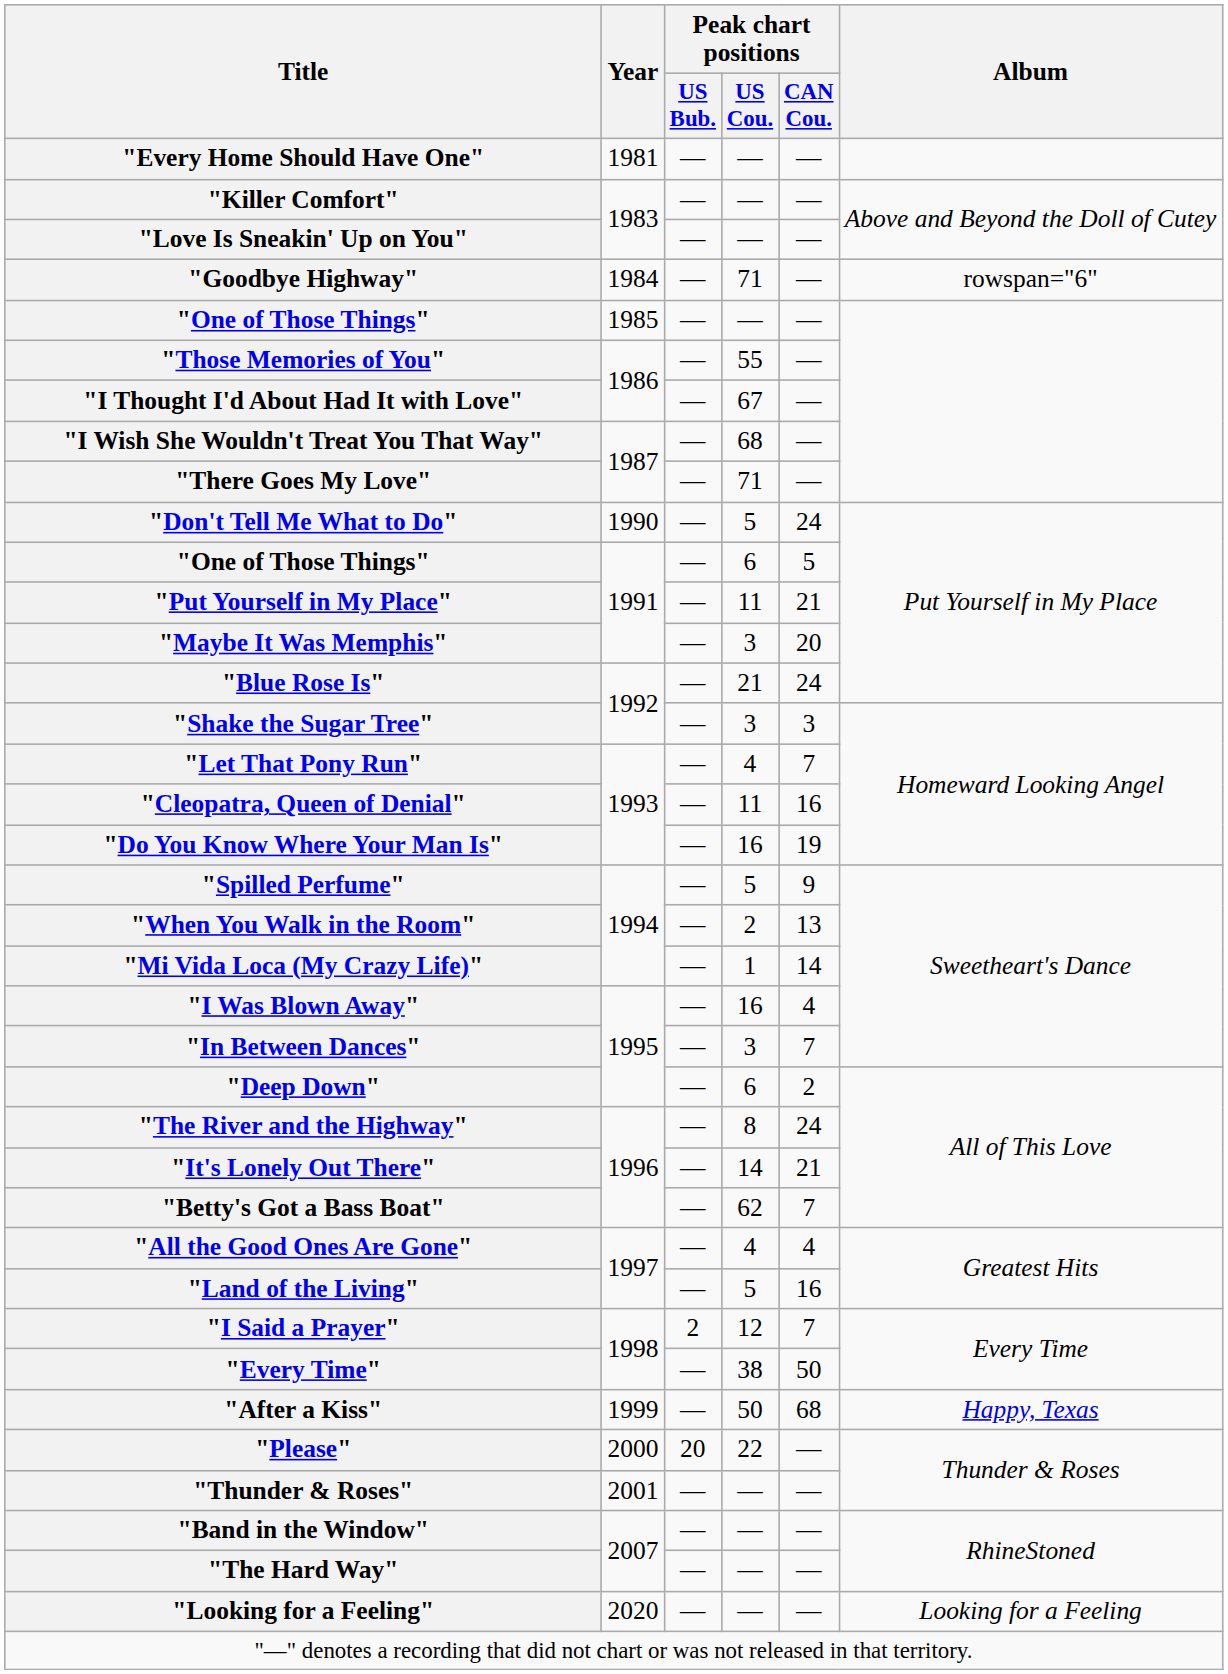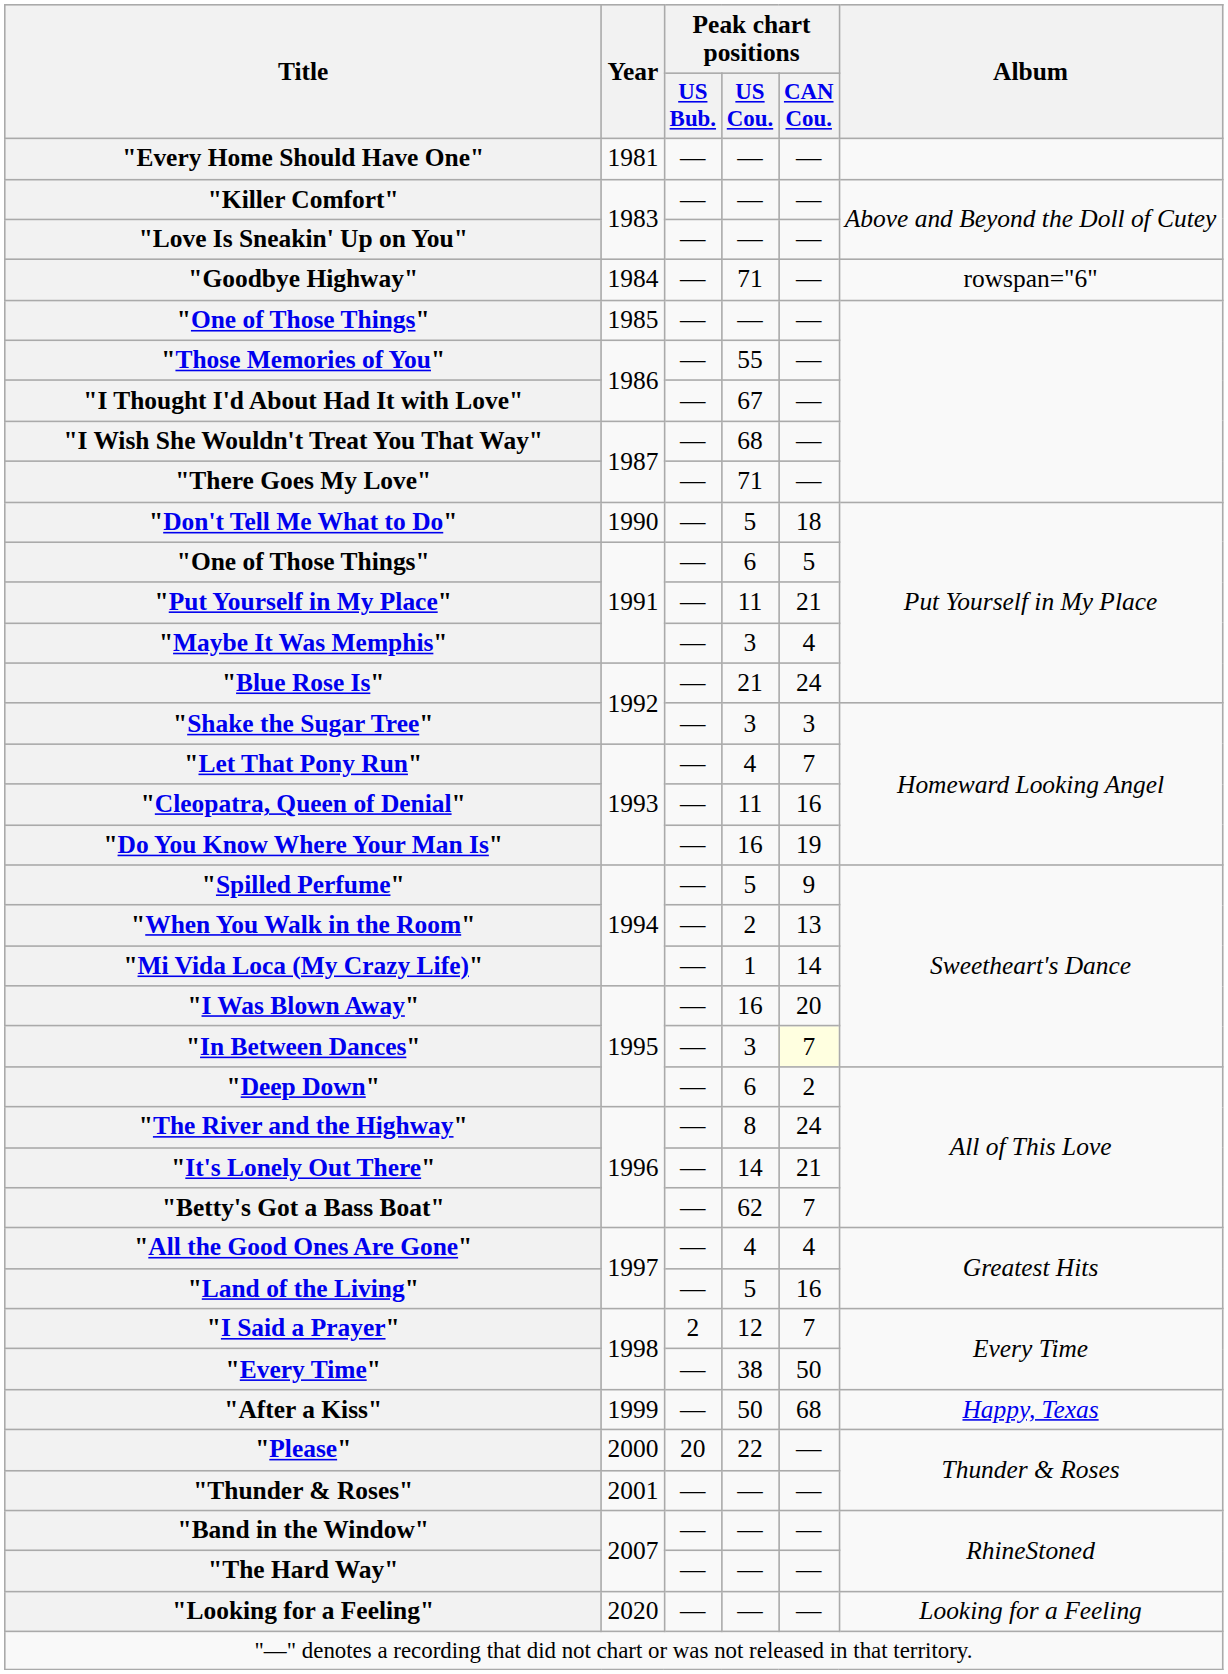(809, 521) 24 -> (809, 521) 18
(809, 642) 20 -> (809, 642) 4
(809, 1005) 4 -> (809, 1005) 20
(809, 1046) no background -> (809, 1046) lightyellow background
